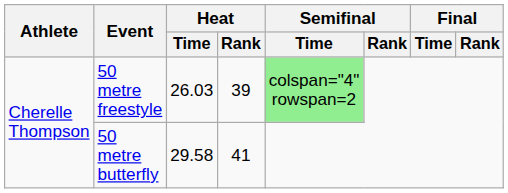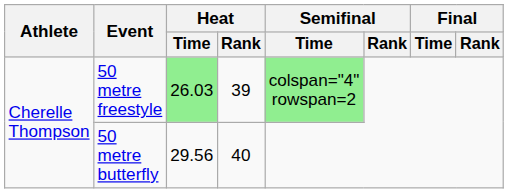(192, 90) no background -> (192, 90) lightgreen background
(192, 155) 29.58 -> (192, 155) 29.56
(241, 155) 41 -> (241, 155) 40
